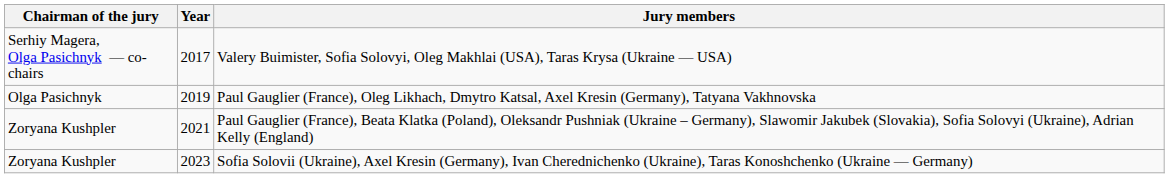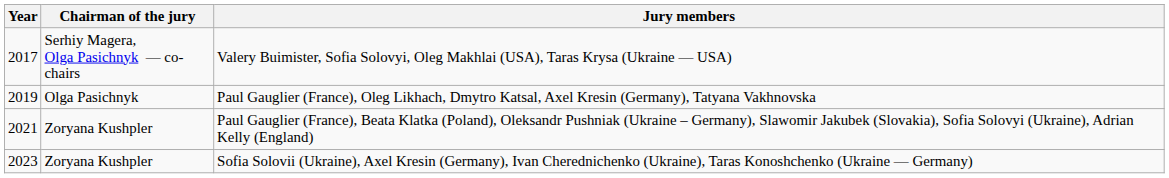columns swapped: (195, 16) <-> (91, 16)
